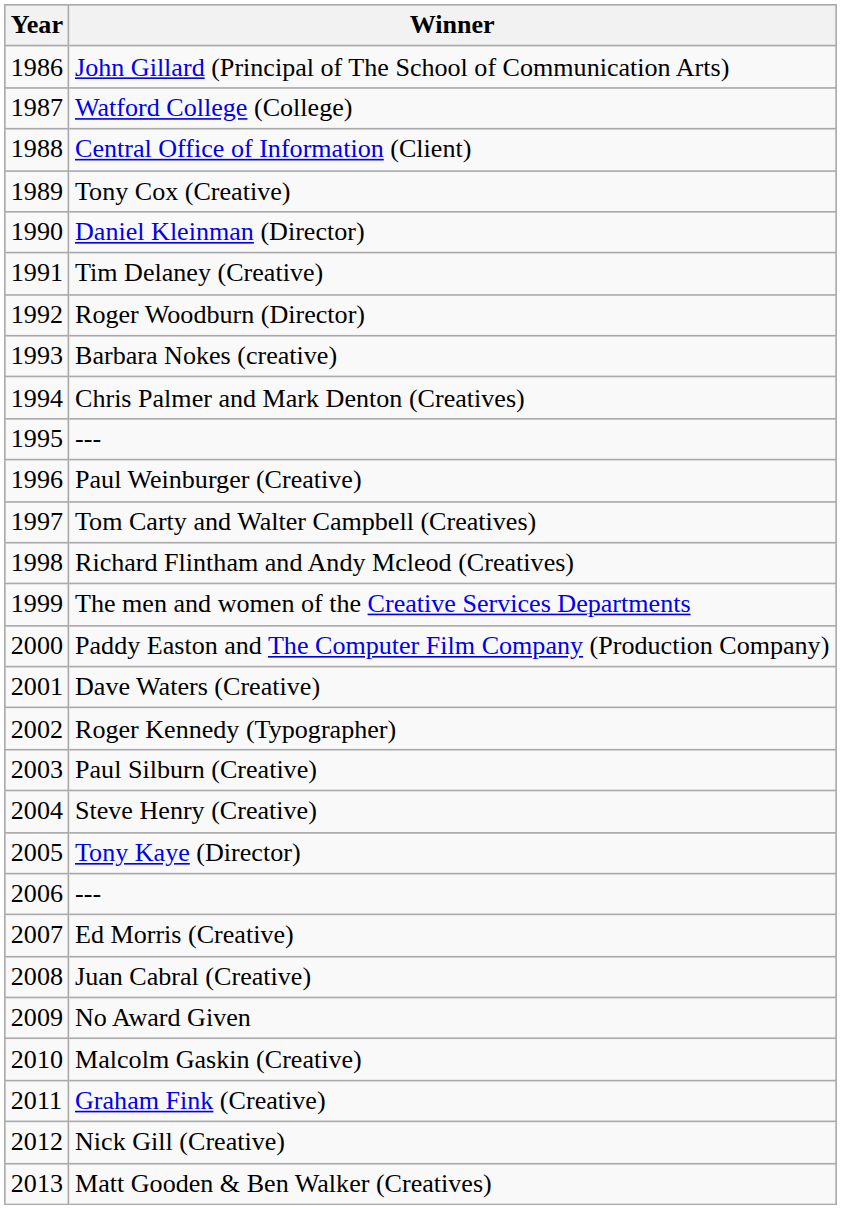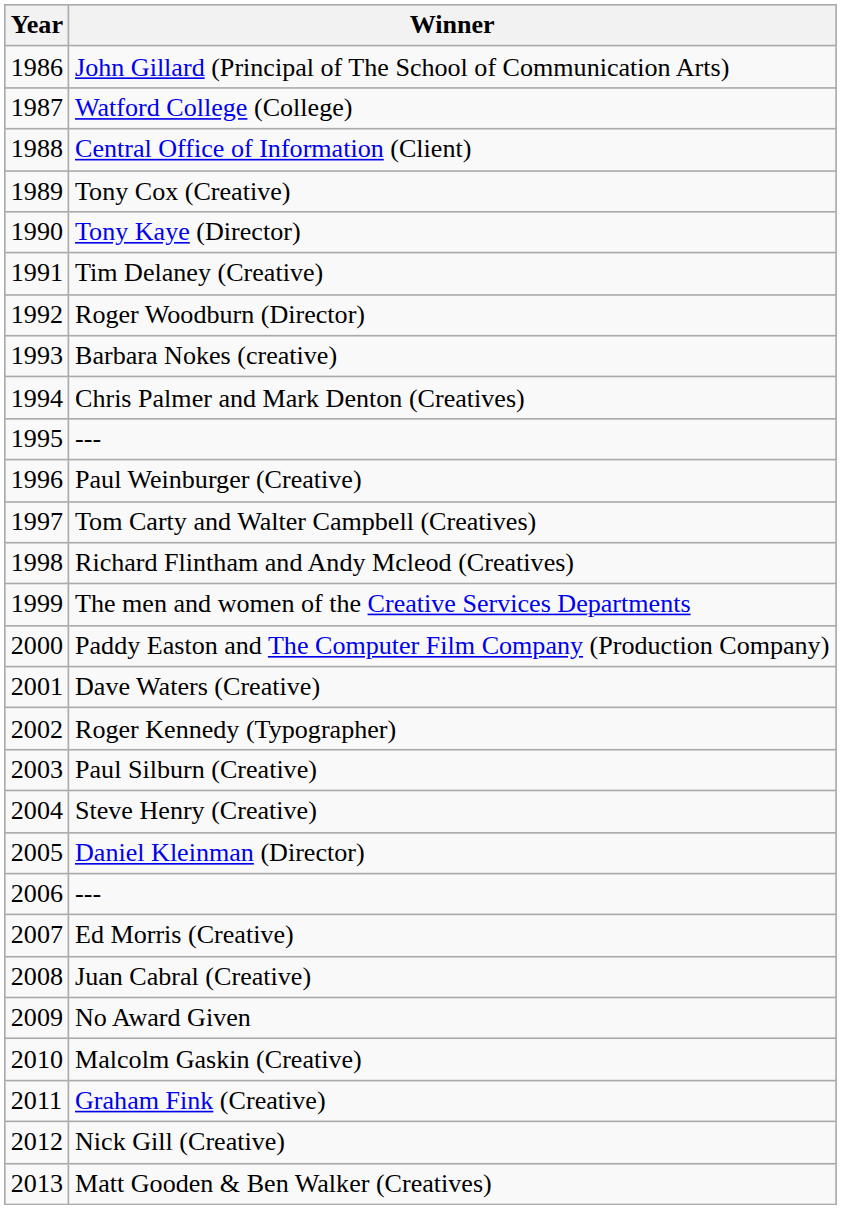(220, 231) Daniel Kleinman (Director) -> (188, 231) Tony Kaye (Director)
(188, 852) Tony Kaye (Director) -> (220, 852) Daniel Kleinman (Director)
